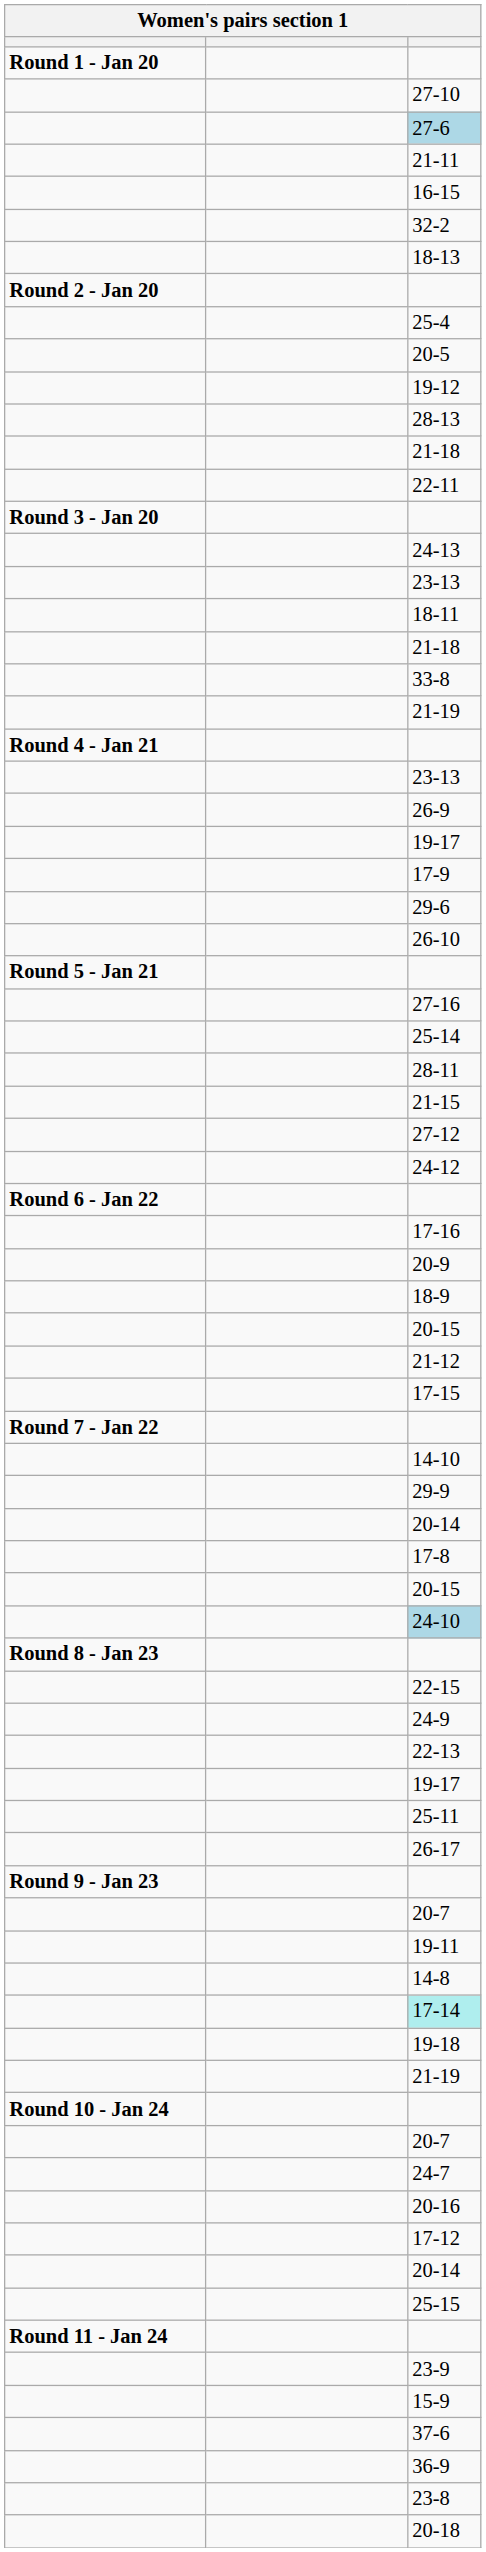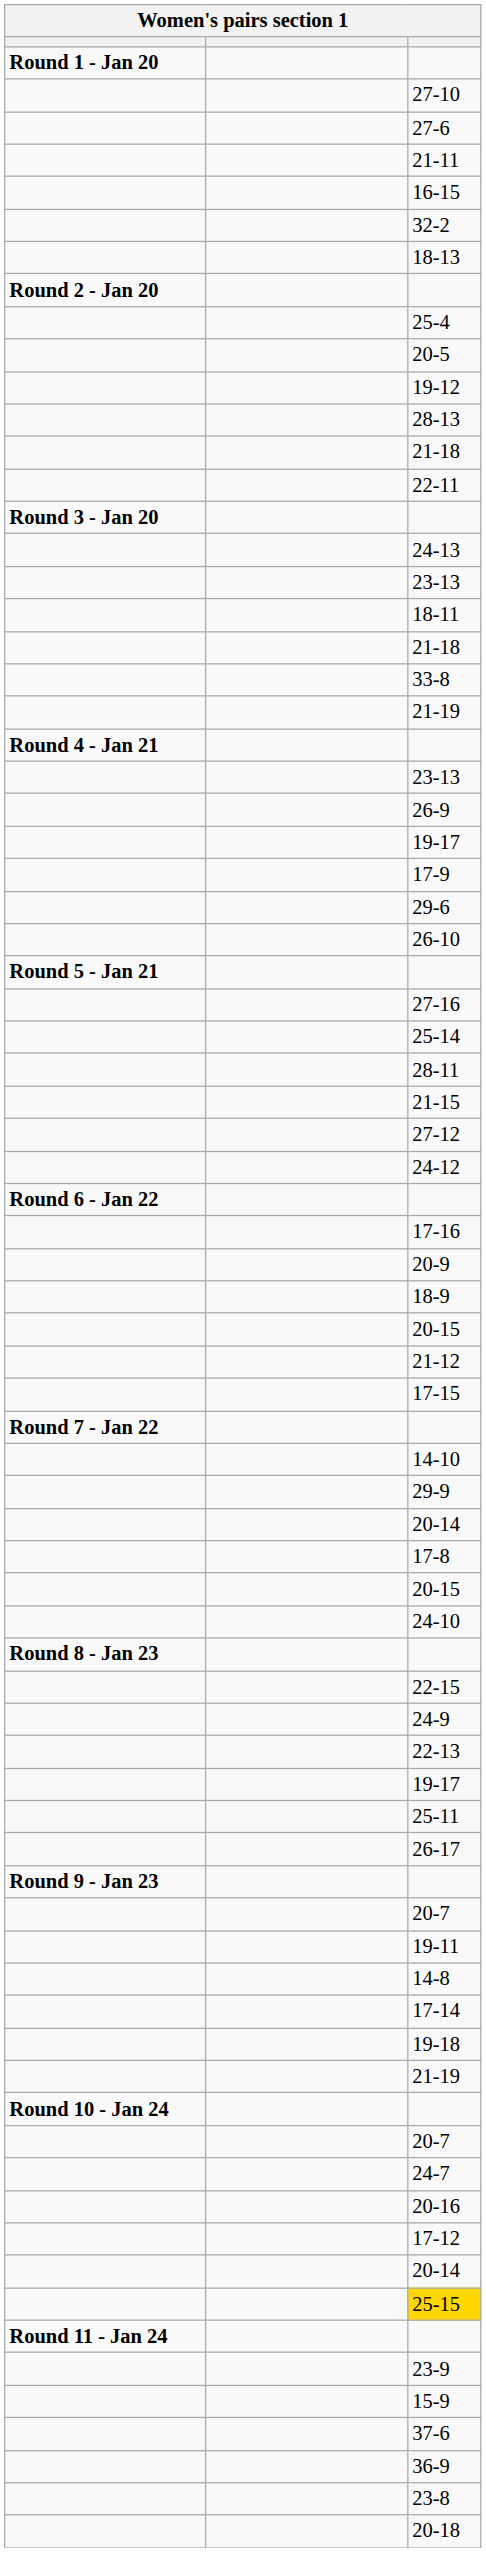(431, 127) lightblue background -> (431, 127) no background
(436, 1621) lightblue background -> (436, 1621) no background
(436, 2011) paleturquoise background -> (436, 2011) no background
(436, 2303) no background -> (436, 2303) gold background
